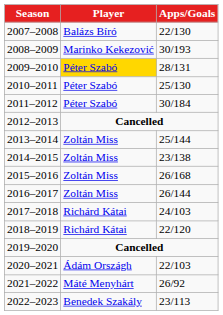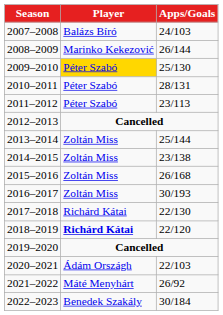(175, 31) 22/130 -> (175, 31) 24/103
(175, 49) 30/193 -> (175, 49) 26/144
(175, 67) 28/131 -> (175, 67) 25/130
(175, 85) 25/130 -> (175, 85) 28/131
(175, 103) 30/184 -> (175, 103) 23/113
(175, 193) 26/144 -> (175, 193) 30/193
(175, 211) 24/103 -> (175, 211) 22/130
(95, 229) normal -> (98, 229) bold
(175, 301) 23/113 -> (175, 301) 30/184
